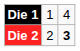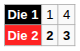(50, 35) normal -> (50, 35) bold
